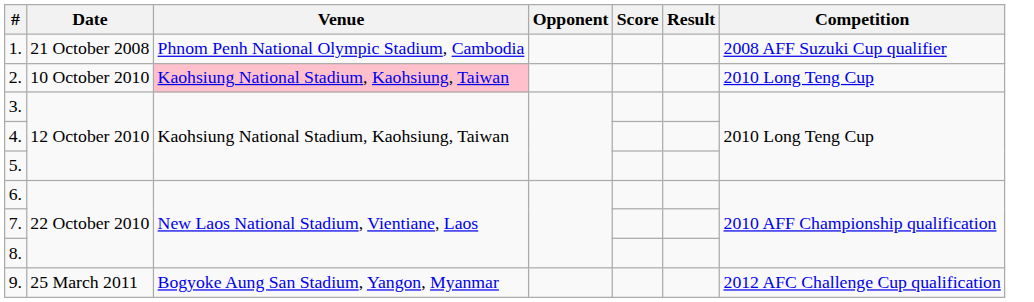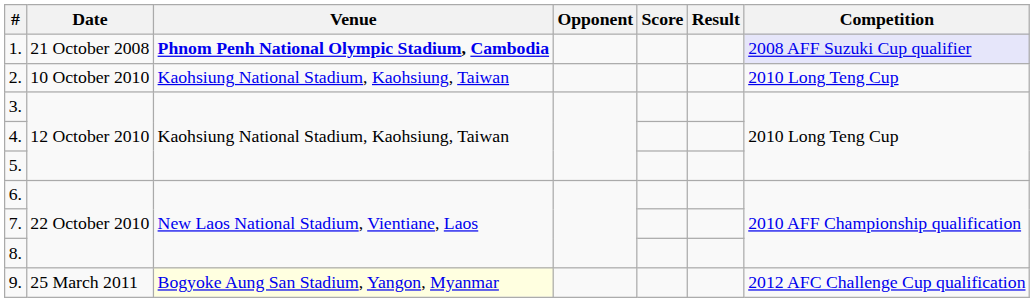(341, 48) normal -> (353, 48) bold
(835, 48) no background -> (860, 48) lavender background
(333, 77) pink background -> (333, 77) no background
(328, 282) no background -> (328, 282) lightyellow background
